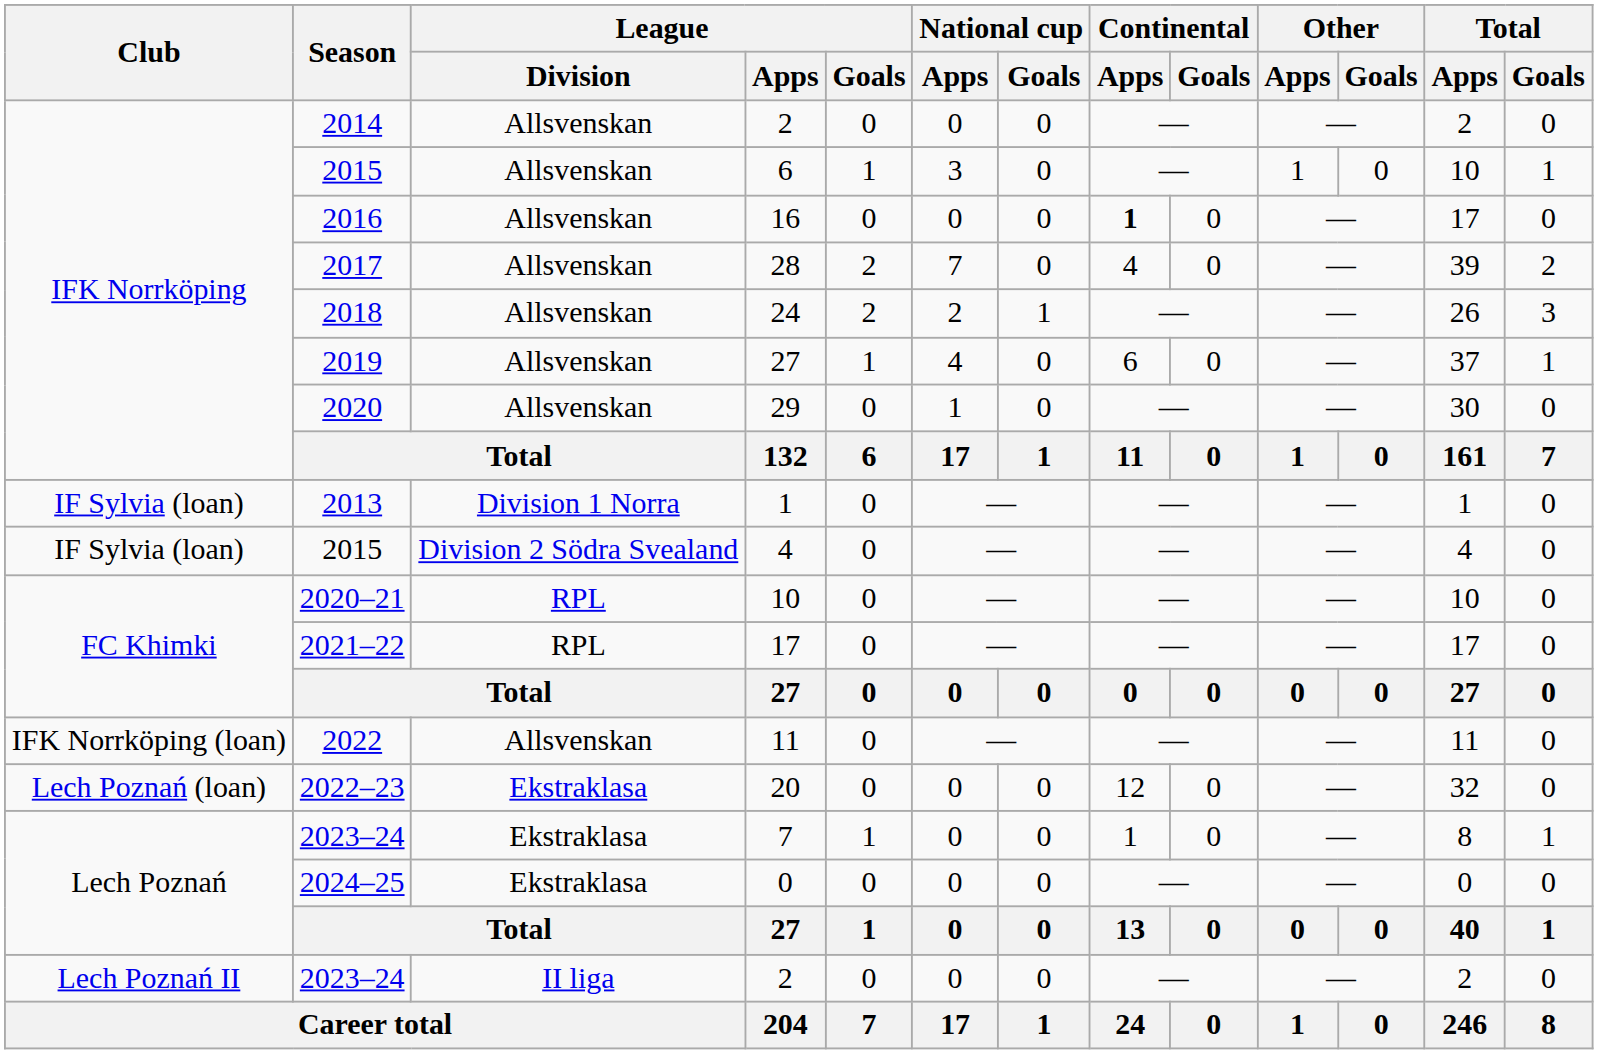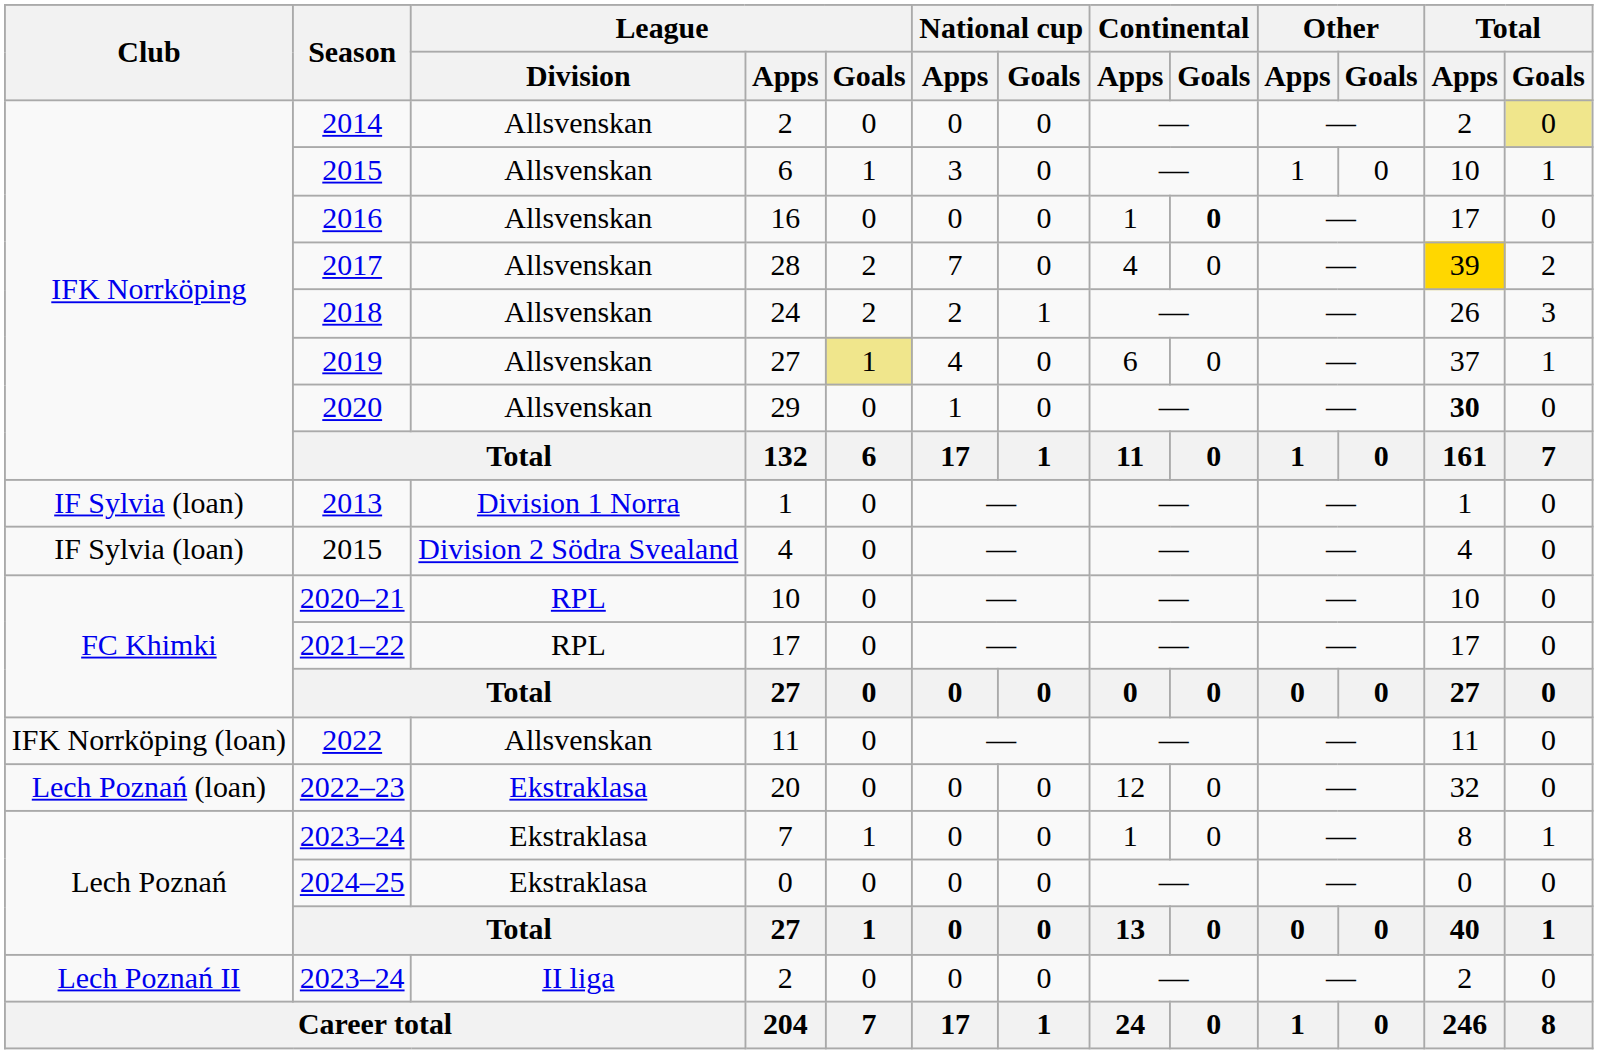(1548, 123) no background -> (1548, 123) khaki background
(1130, 218) bold -> (1130, 218) normal
(1214, 218) normal -> (1214, 218) bold
(1465, 265) no background -> (1465, 265) gold background
(869, 360) no background -> (869, 360) khaki background
(1465, 407) normal -> (1465, 407) bold
